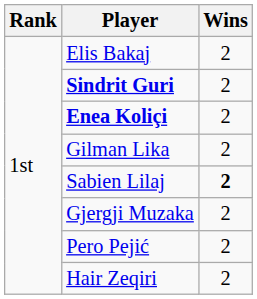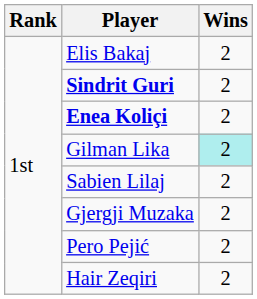(226, 149) no background -> (226, 149) paleturquoise background
(226, 181) bold -> (226, 181) normal
